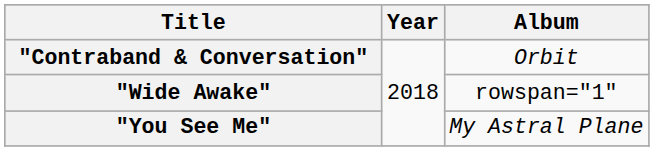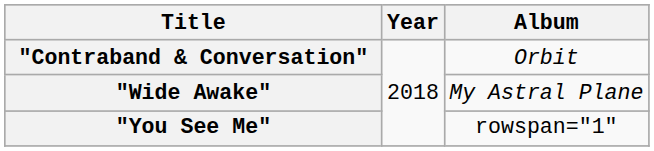(546, 93) rowspan="1" -> (546, 93) My Astral Plane
(546, 128) My Astral Plane -> (546, 128) rowspan="1"
